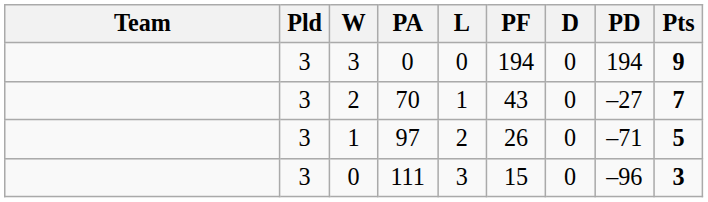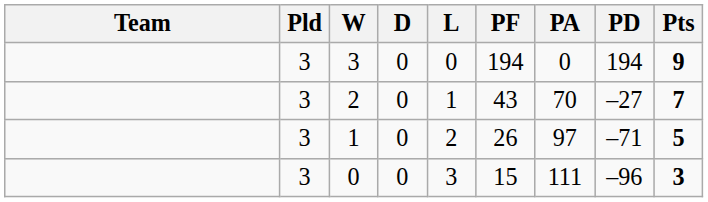columns swapped: (570, 23) <-> (408, 23)
